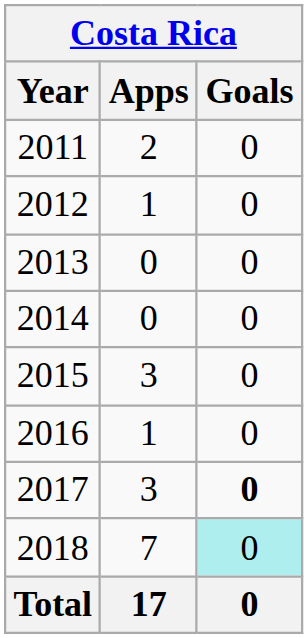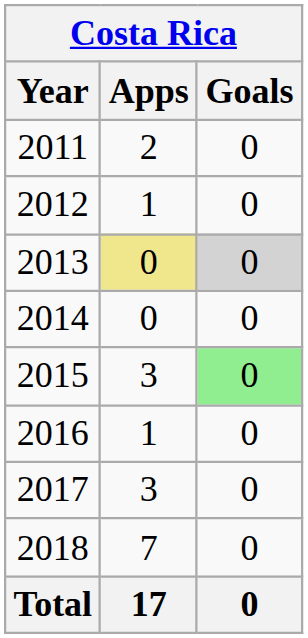(149, 261) no background -> (149, 261) khaki background
(249, 261) no background -> (249, 261) lightgrey background
(249, 375) no background -> (249, 375) lightgreen background
(249, 489) bold -> (249, 489) normal
(249, 546) paleturquoise background -> (249, 546) no background
